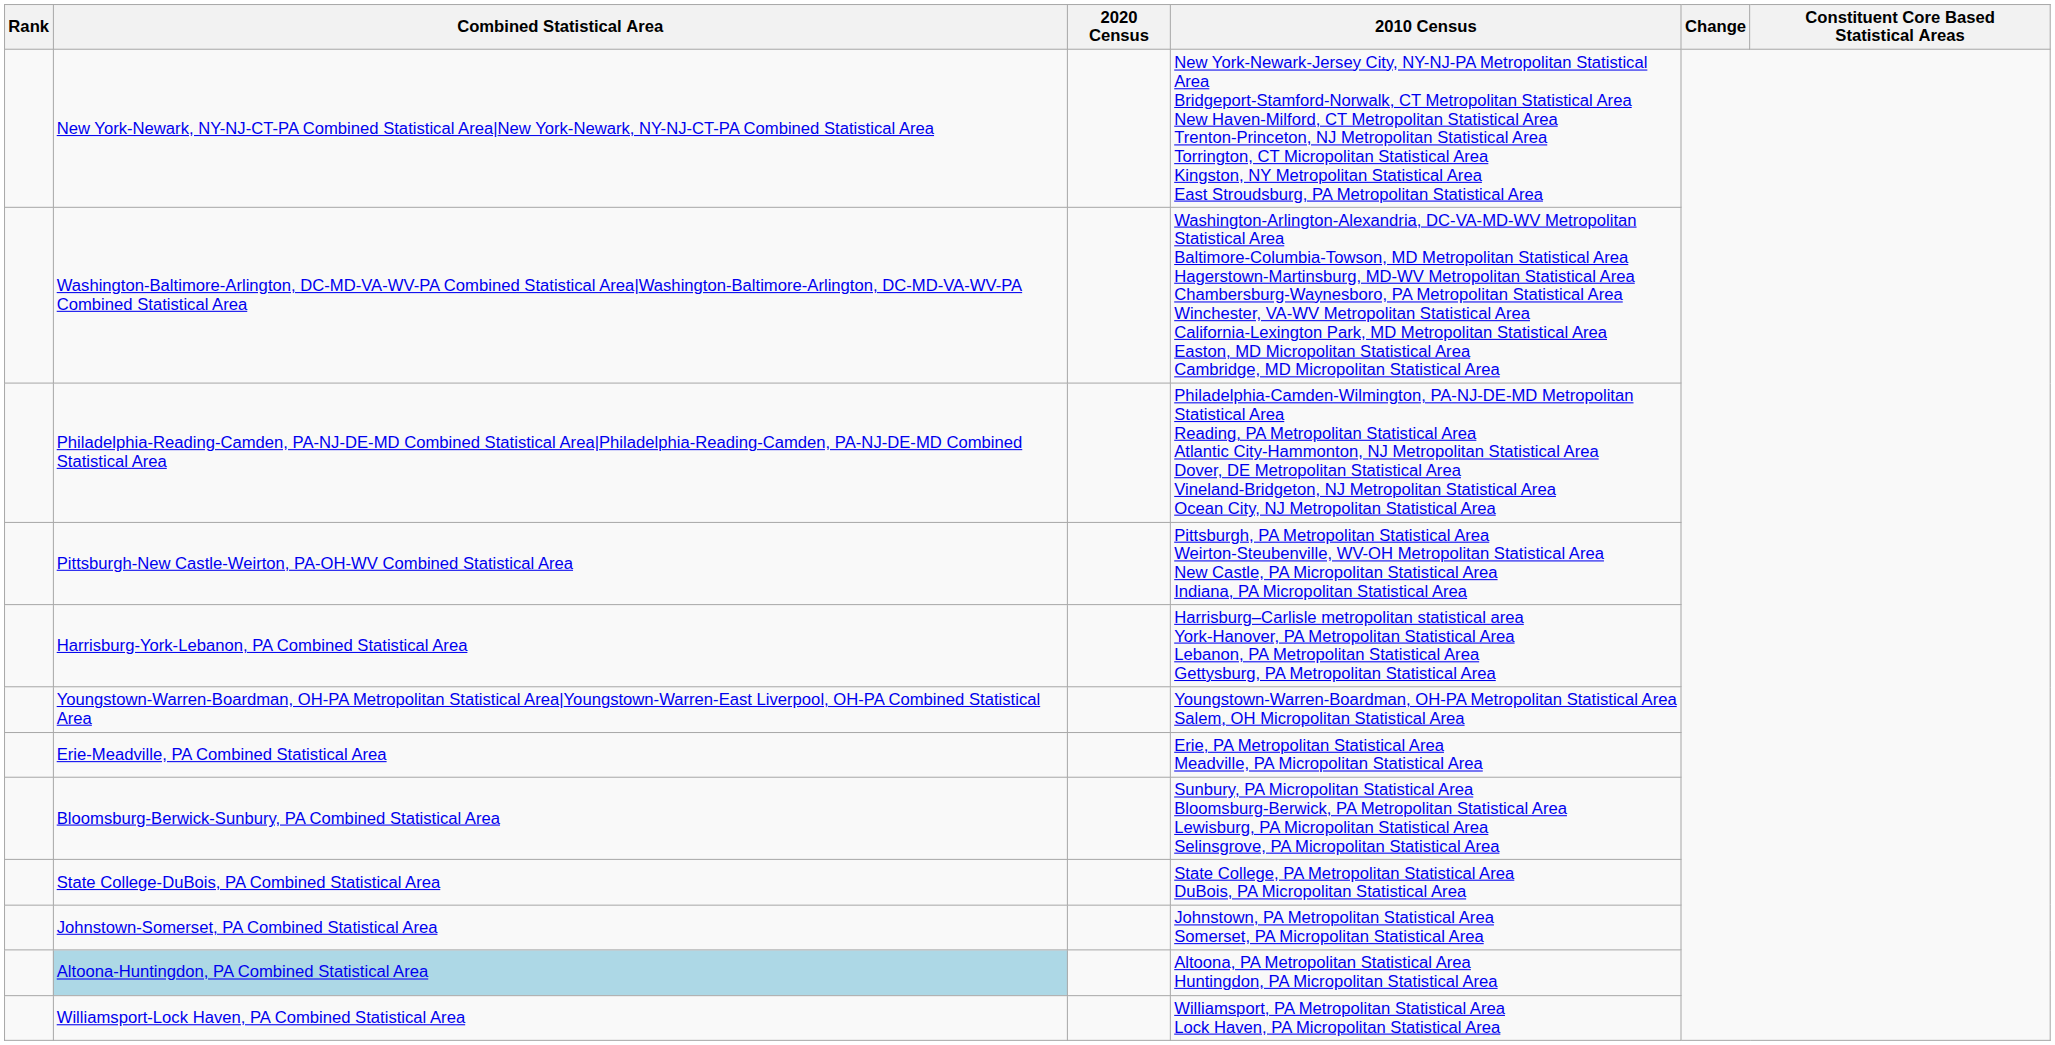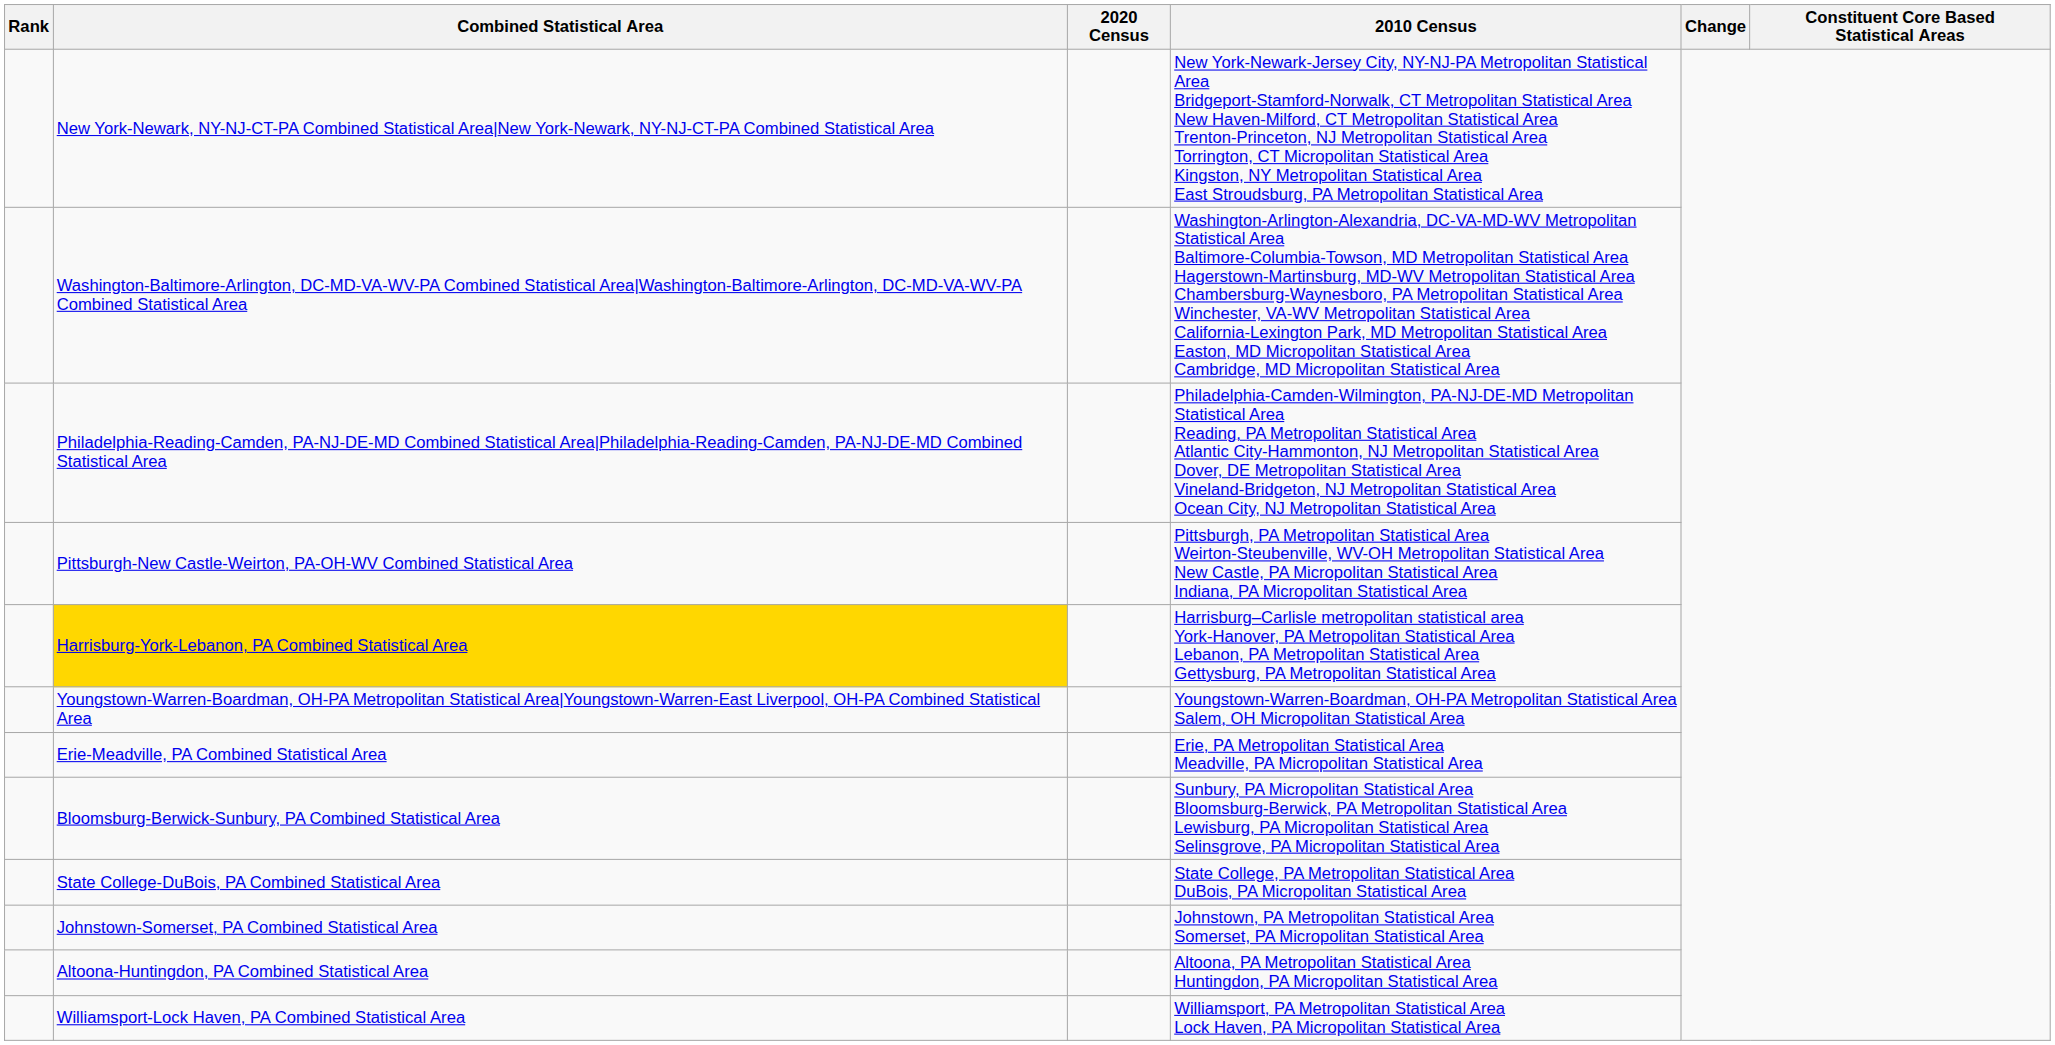(262, 645) no background -> (262, 645) gold background
(242, 972) lightblue background -> (242, 972) no background
